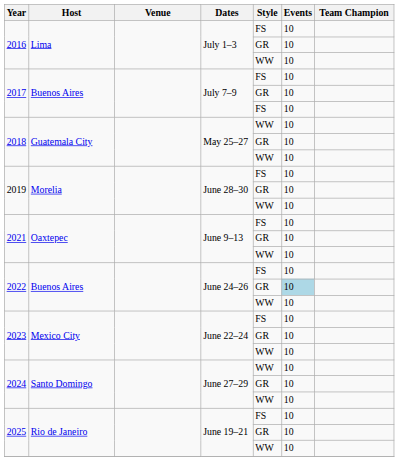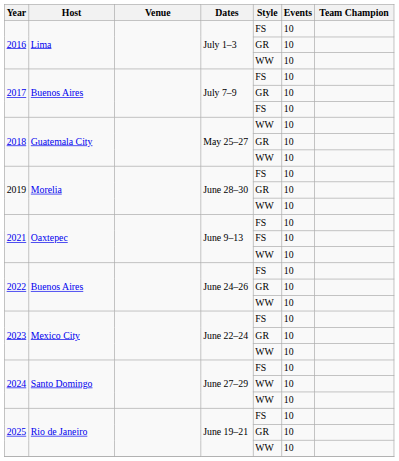(262, 239) GR -> (261, 239) FS
(289, 287) lightblue background -> (289, 287) no background
(265, 368) WW -> (261, 368) FS
(262, 384) GR -> (265, 384) WW
